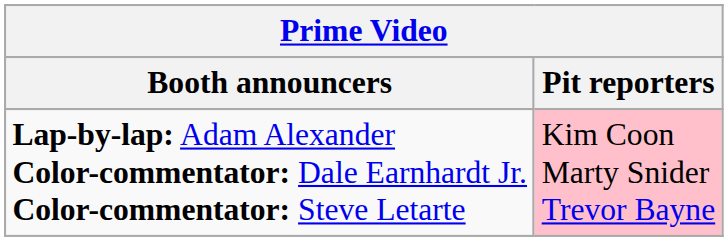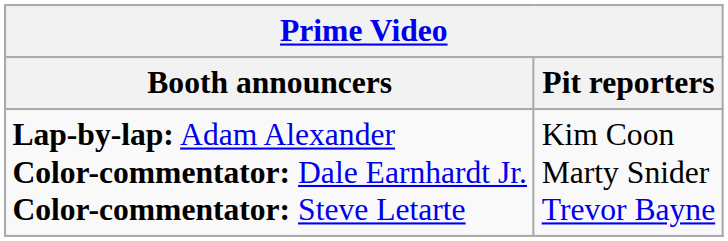(628, 172) pink background -> (628, 172) no background
